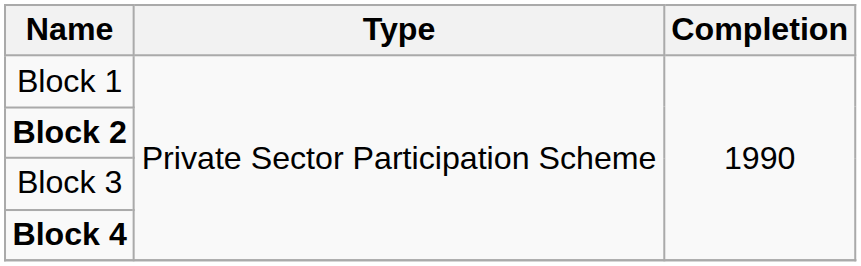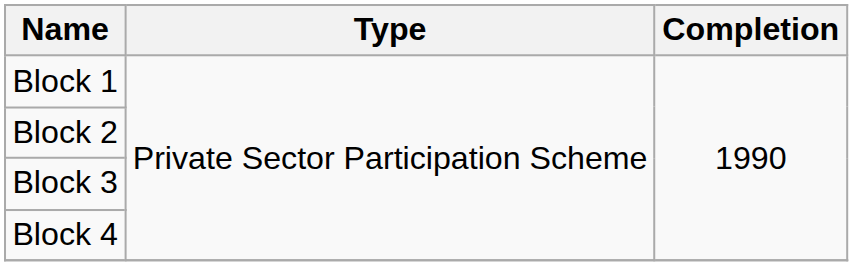(70, 132) bold -> (65, 132) normal
(70, 234) bold -> (65, 234) normal
